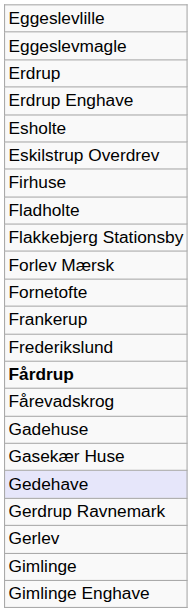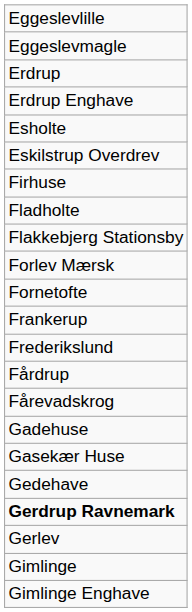(41, 374) bold -> (39, 374) normal
(48, 484) lavender background -> (48, 484) no background
(87, 511) normal -> (92, 511) bold
